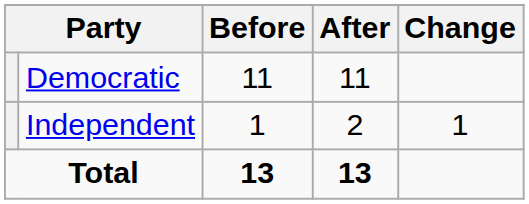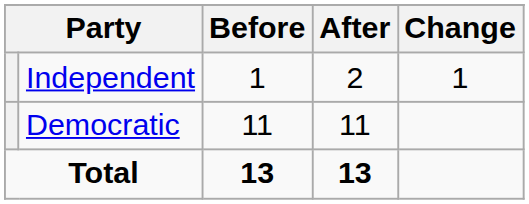rows swapped: (103, 76) <-> (111, 125)
